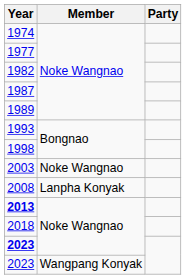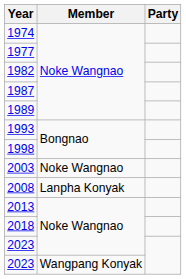(21, 206) bold -> (21, 206) normal
(21, 245) bold -> (21, 245) normal
